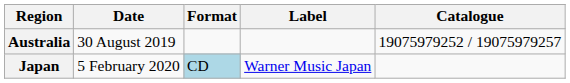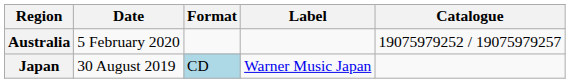(126, 41) 30 August 2019 -> (129, 41) 5 February 2020
(129, 66) 5 February 2020 -> (126, 66) 30 August 2019
